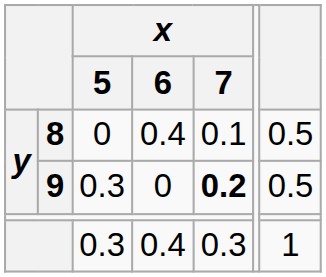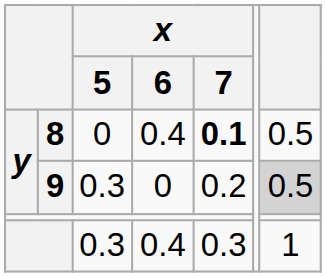(224, 134) normal -> (224, 134) bold
(224, 186) bold -> (224, 186) normal
(290, 186) no background -> (290, 186) lightgrey background
